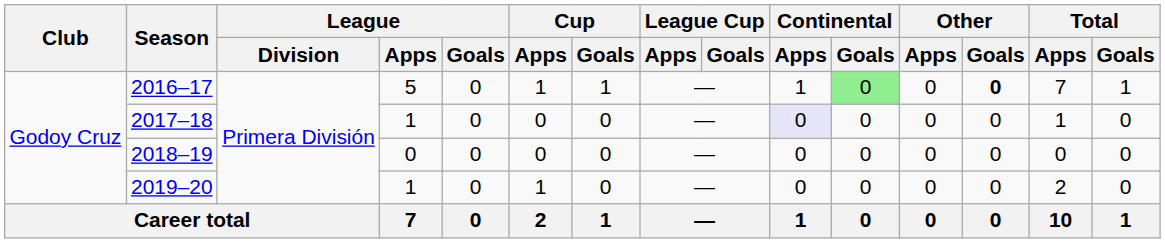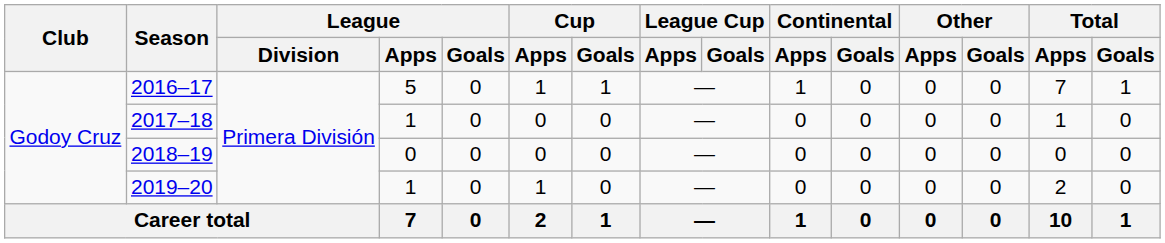(866, 87) lightgreen background -> (866, 87) no background
(996, 87) bold -> (996, 87) normal
(801, 120) lavender background -> (801, 120) no background
